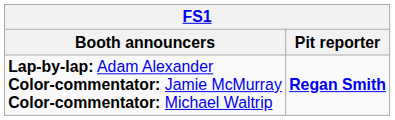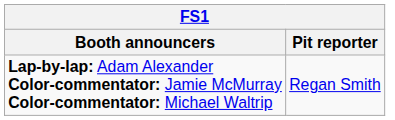(338, 85) bold -> (335, 85) normal
